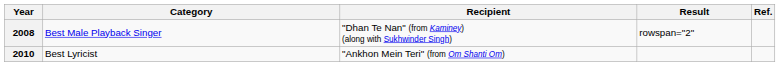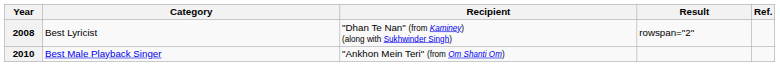(103, 33) Best Male Playback Singer -> (71, 33) Best Lyricist
(71, 54) Best Lyricist -> (103, 54) Best Male Playback Singer
